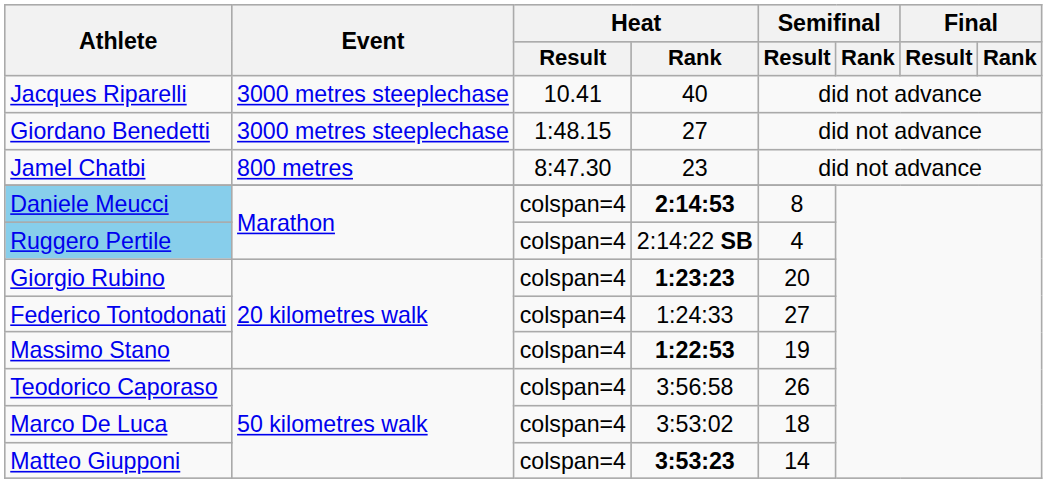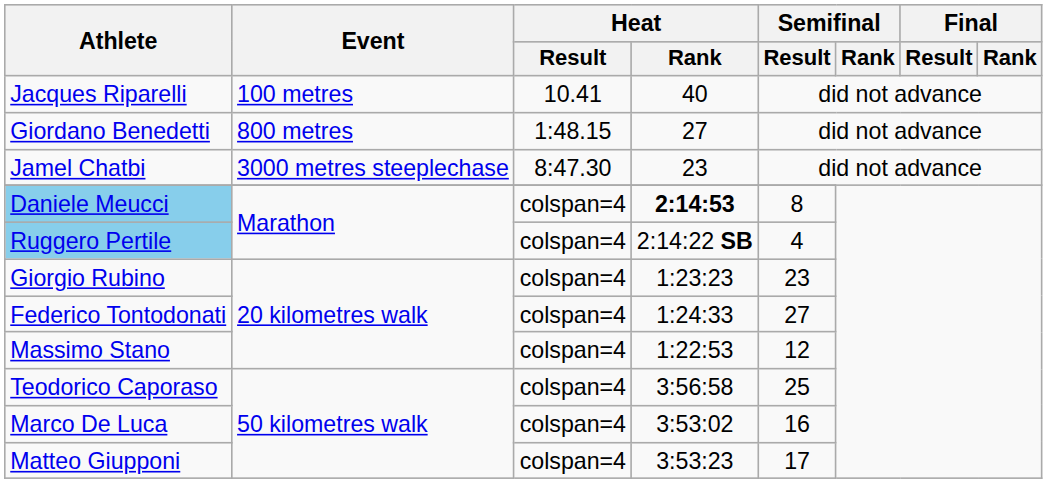(373, 95) 3000 metres steeplechase -> (295, 95) 100 metres
(373, 131) 3000 metres steeplechase -> (295, 131) 800 metres
(295, 168) 800 metres -> (373, 168) 3000 metres steeplechase
(695, 278) bold -> (695, 278) normal
(797, 278) 20 -> (797, 278) 23
(695, 351) bold -> (695, 351) normal
(797, 351) 19 -> (797, 351) 12
(797, 388) 26 -> (797, 388) 25
(797, 424) 18 -> (797, 424) 16
(695, 461) bold -> (695, 461) normal
(797, 461) 14 -> (797, 461) 17
